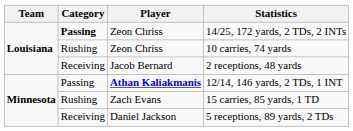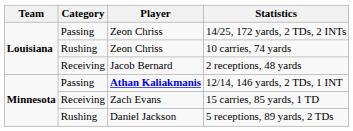(78, 31) bold -> (77, 31) normal
(79, 100) Rushing -> (83, 100) Receiving
(83, 117) Receiving -> (79, 117) Rushing
